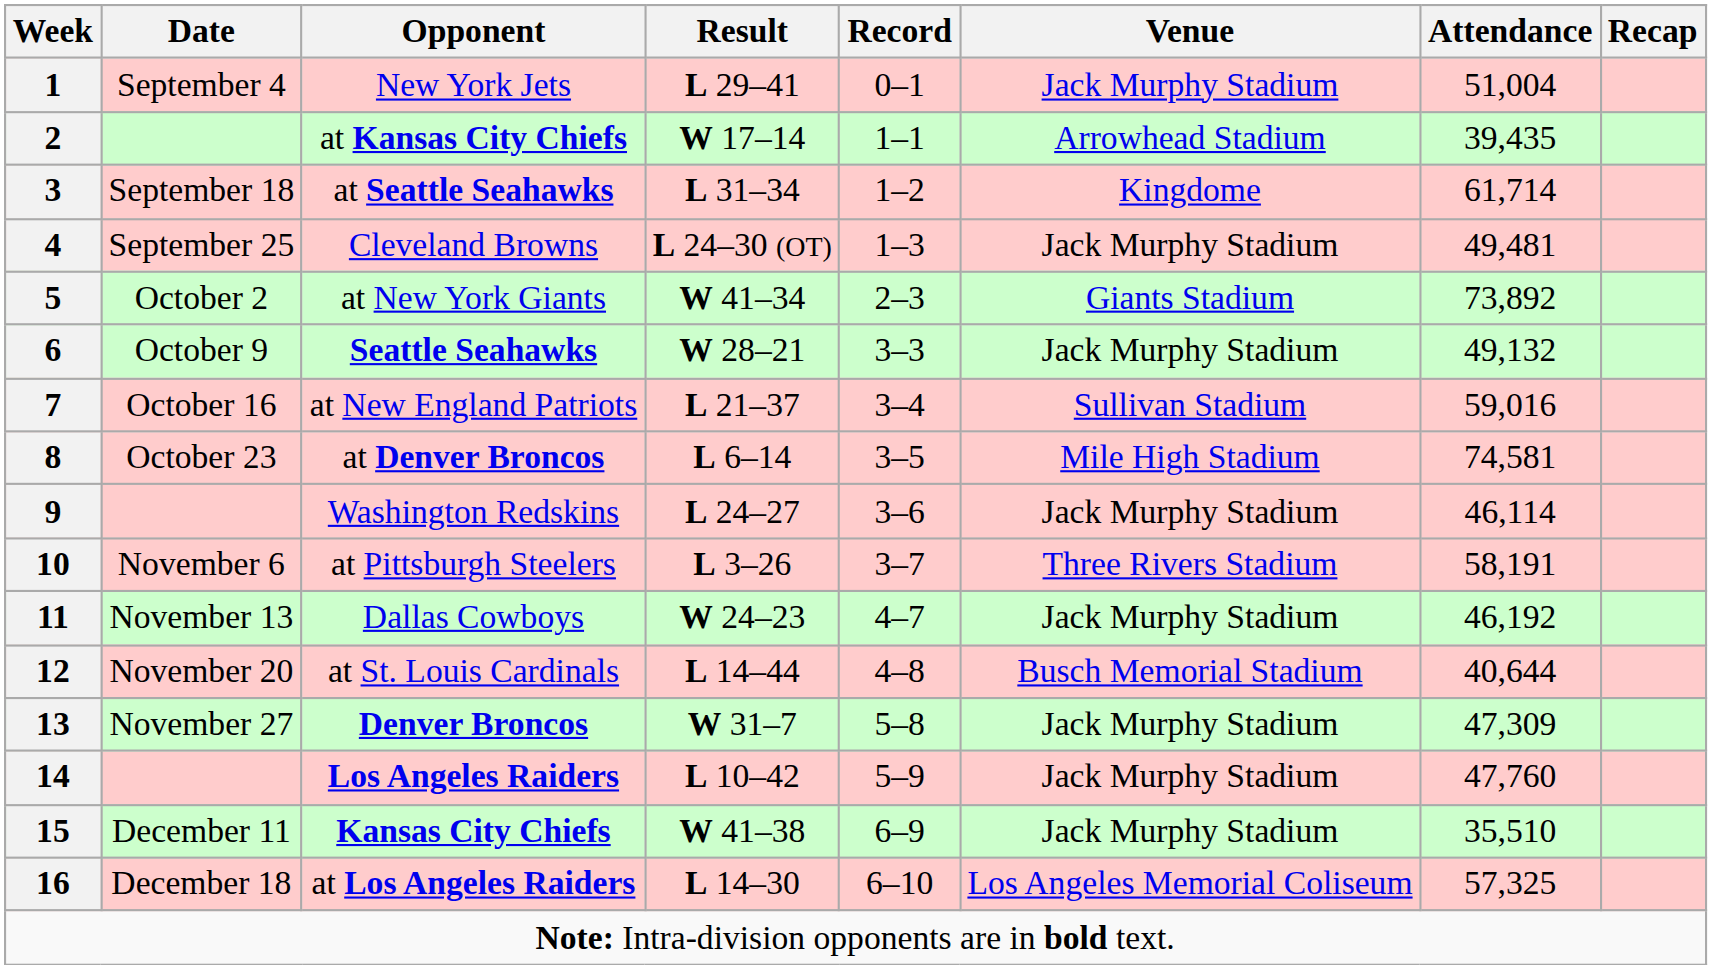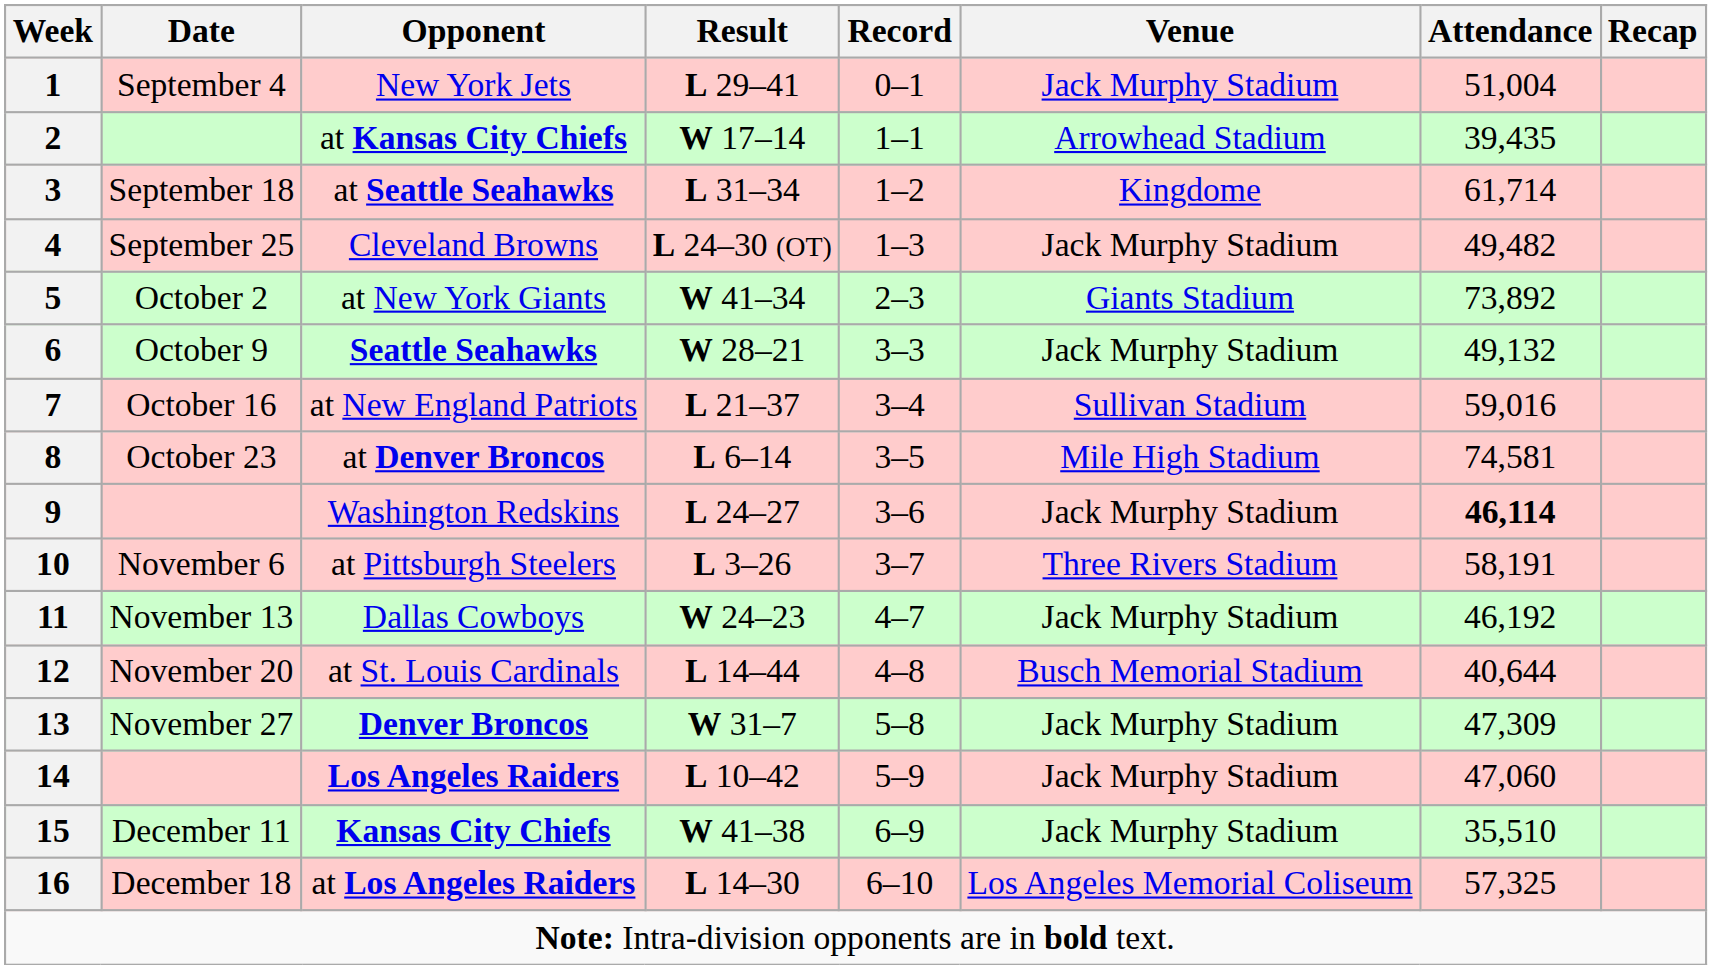(1510, 244) 49,481 -> (1510, 244) 49,482
(1510, 510) normal -> (1510, 510) bold
(1510, 777) 47,760 -> (1510, 777) 47,060
